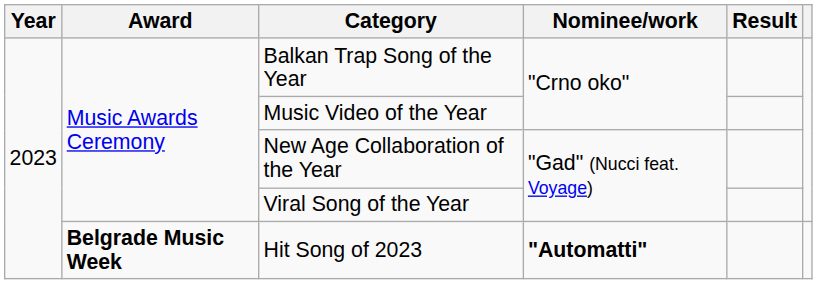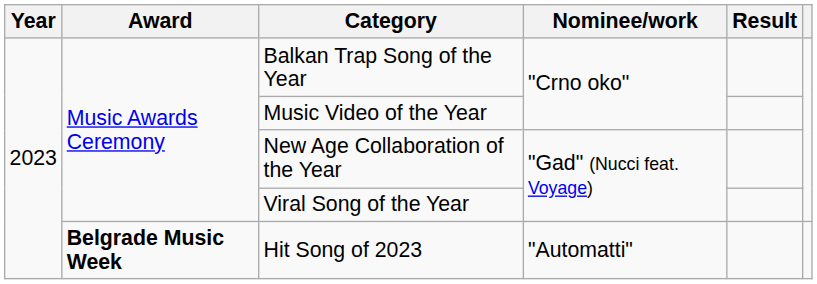(588, 249) bold -> (580, 249) normal
